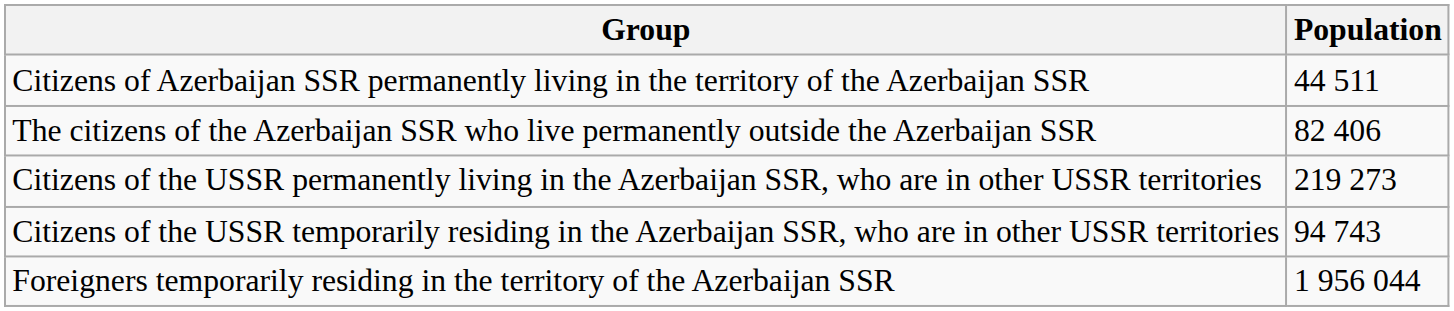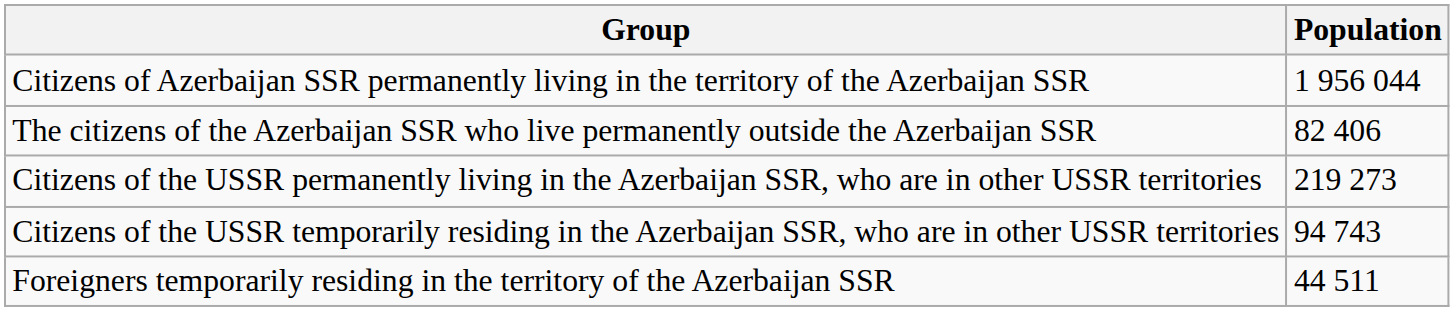(1337, 79) 44 511 -> (1357, 79) 1 956 044
(1357, 280) 1 956 044 -> (1337, 280) 44 511
